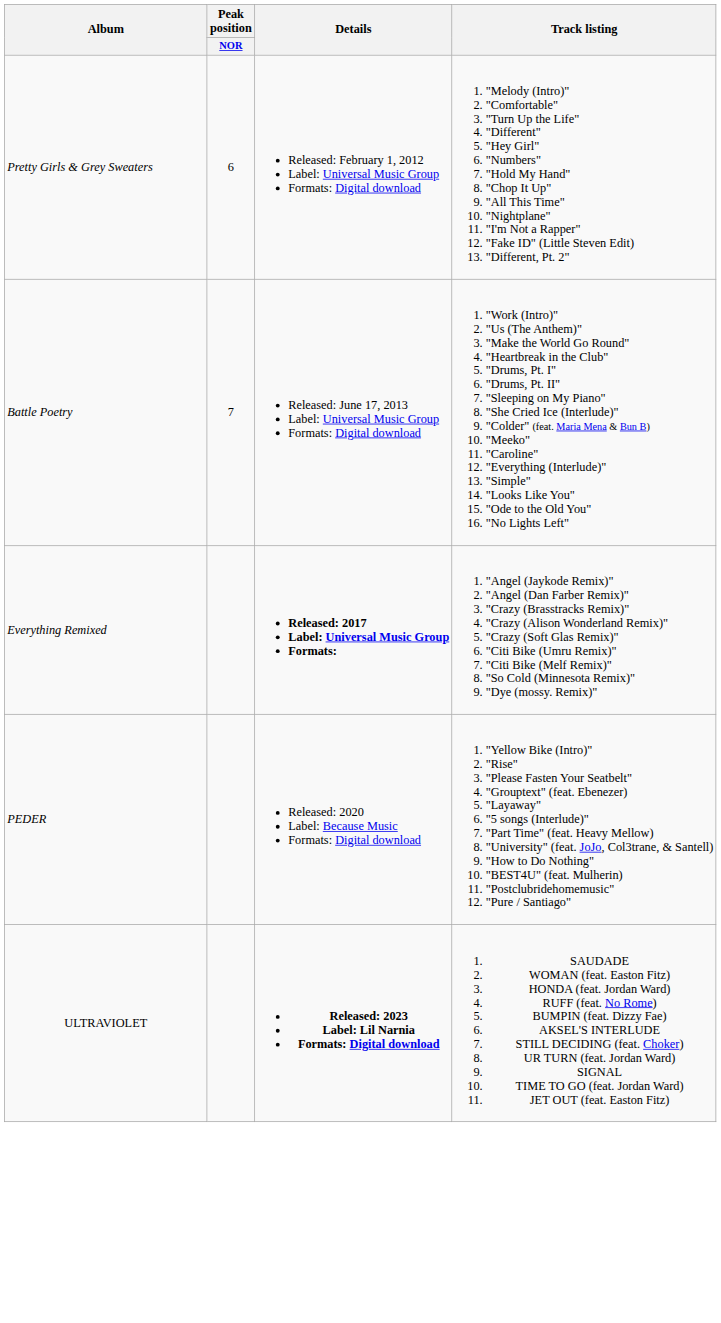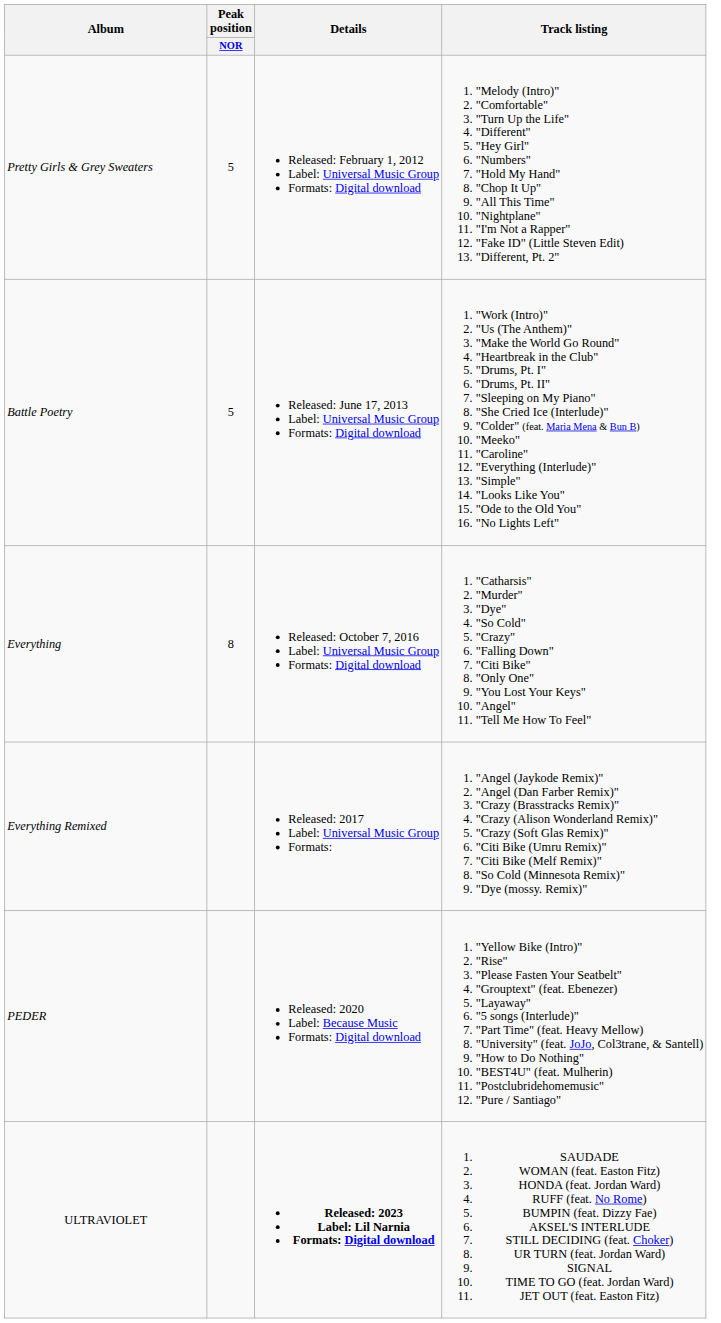(231, 167) 6 -> (231, 167) 5
(231, 412) 7 -> (231, 412) 5
+ row: (34, 643)
(353, 637) bold -> (348, 833) normal
